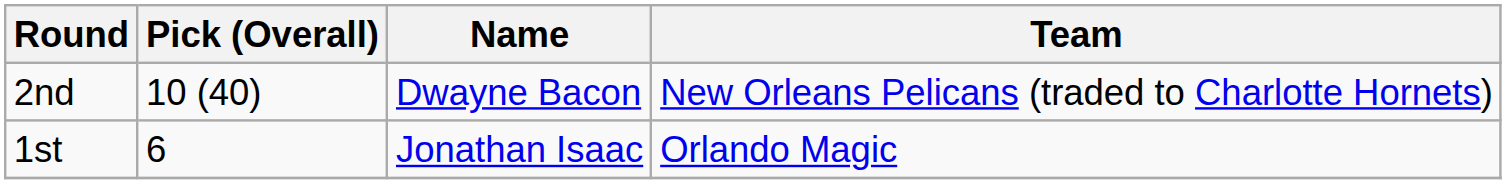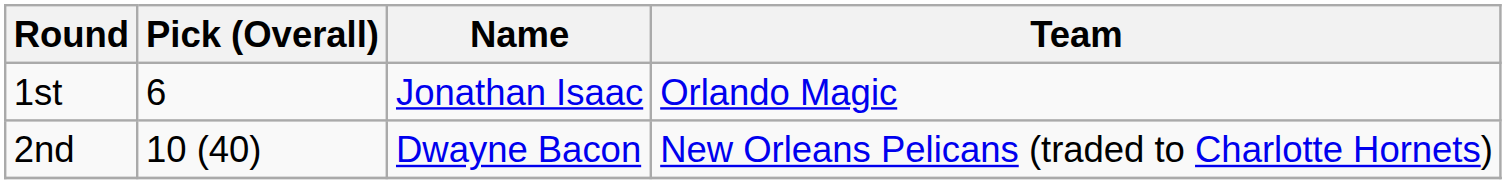rows swapped: (38, 150) <-> (44, 92)
